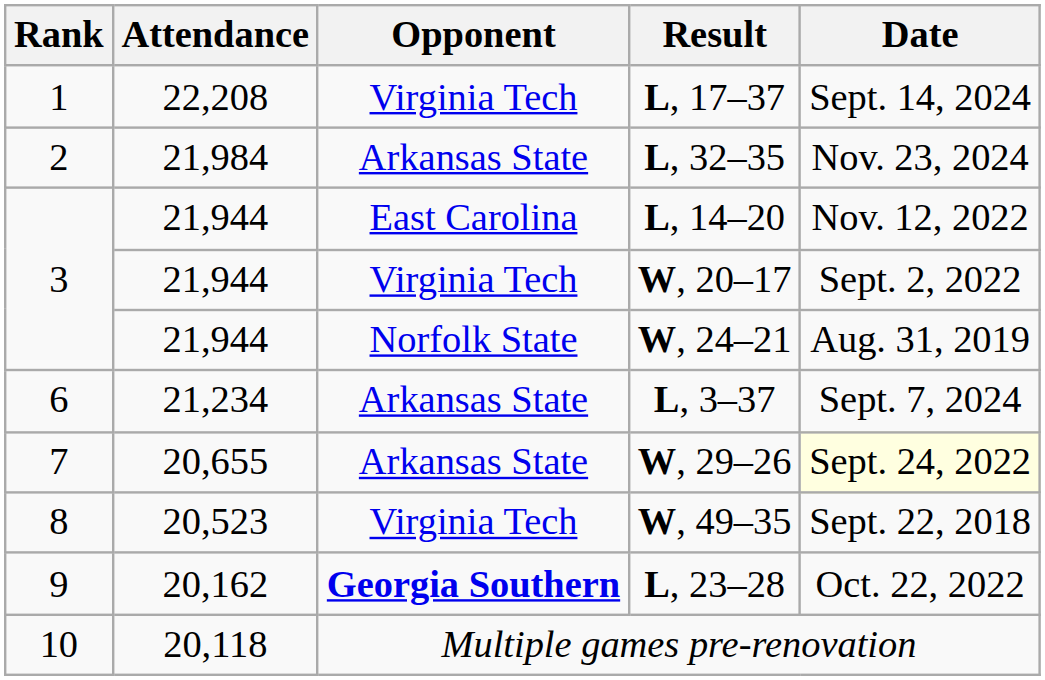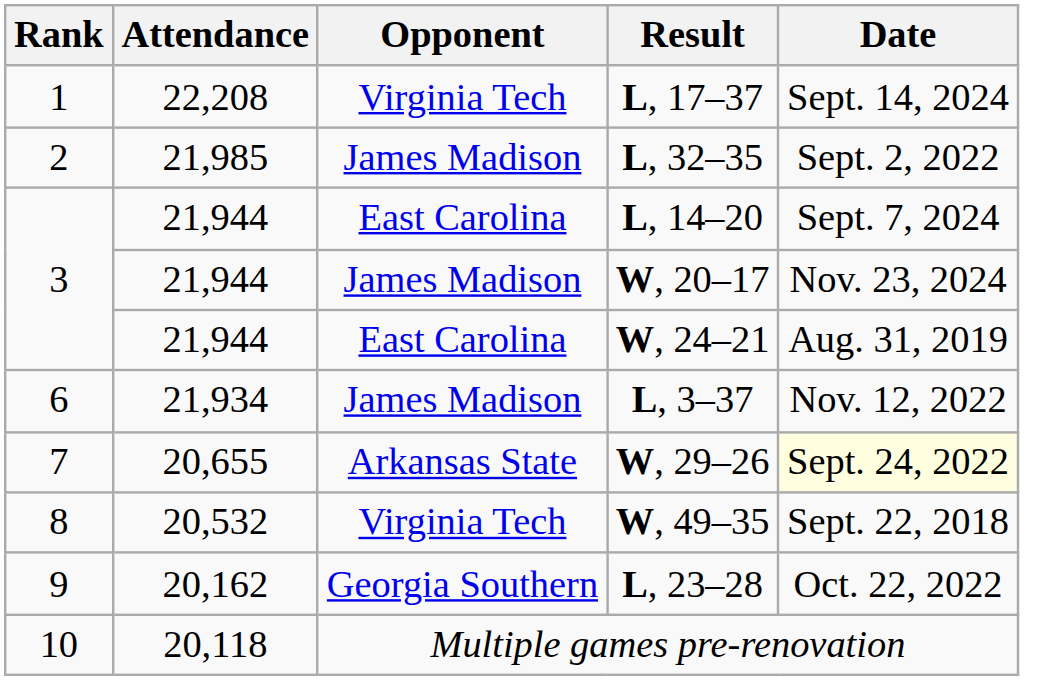(215, 156) 21,984 -> (215, 156) 21,985
(474, 156) Arkansas State -> (462, 156) James Madison
(920, 156) Nov. 23, 2024 -> (898, 156) Sept. 2, 2022
(920, 217) Nov. 12, 2022 -> (898, 217) Sept. 7, 2024
(473, 278) Virginia Tech -> (462, 278) James Madison
(920, 278) Sept. 2, 2022 -> (898, 278) Nov. 23, 2024
(474, 339) Norfolk State -> (462, 339) East Carolina
(215, 400) 21,234 -> (215, 400) 21,934
(474, 400) Arkansas State -> (462, 400) James Madison
(920, 400) Sept. 7, 2024 -> (898, 400) Nov. 12, 2022
(215, 522) 20,523 -> (215, 522) 20,532
(474, 583) bold -> (462, 583) normal
